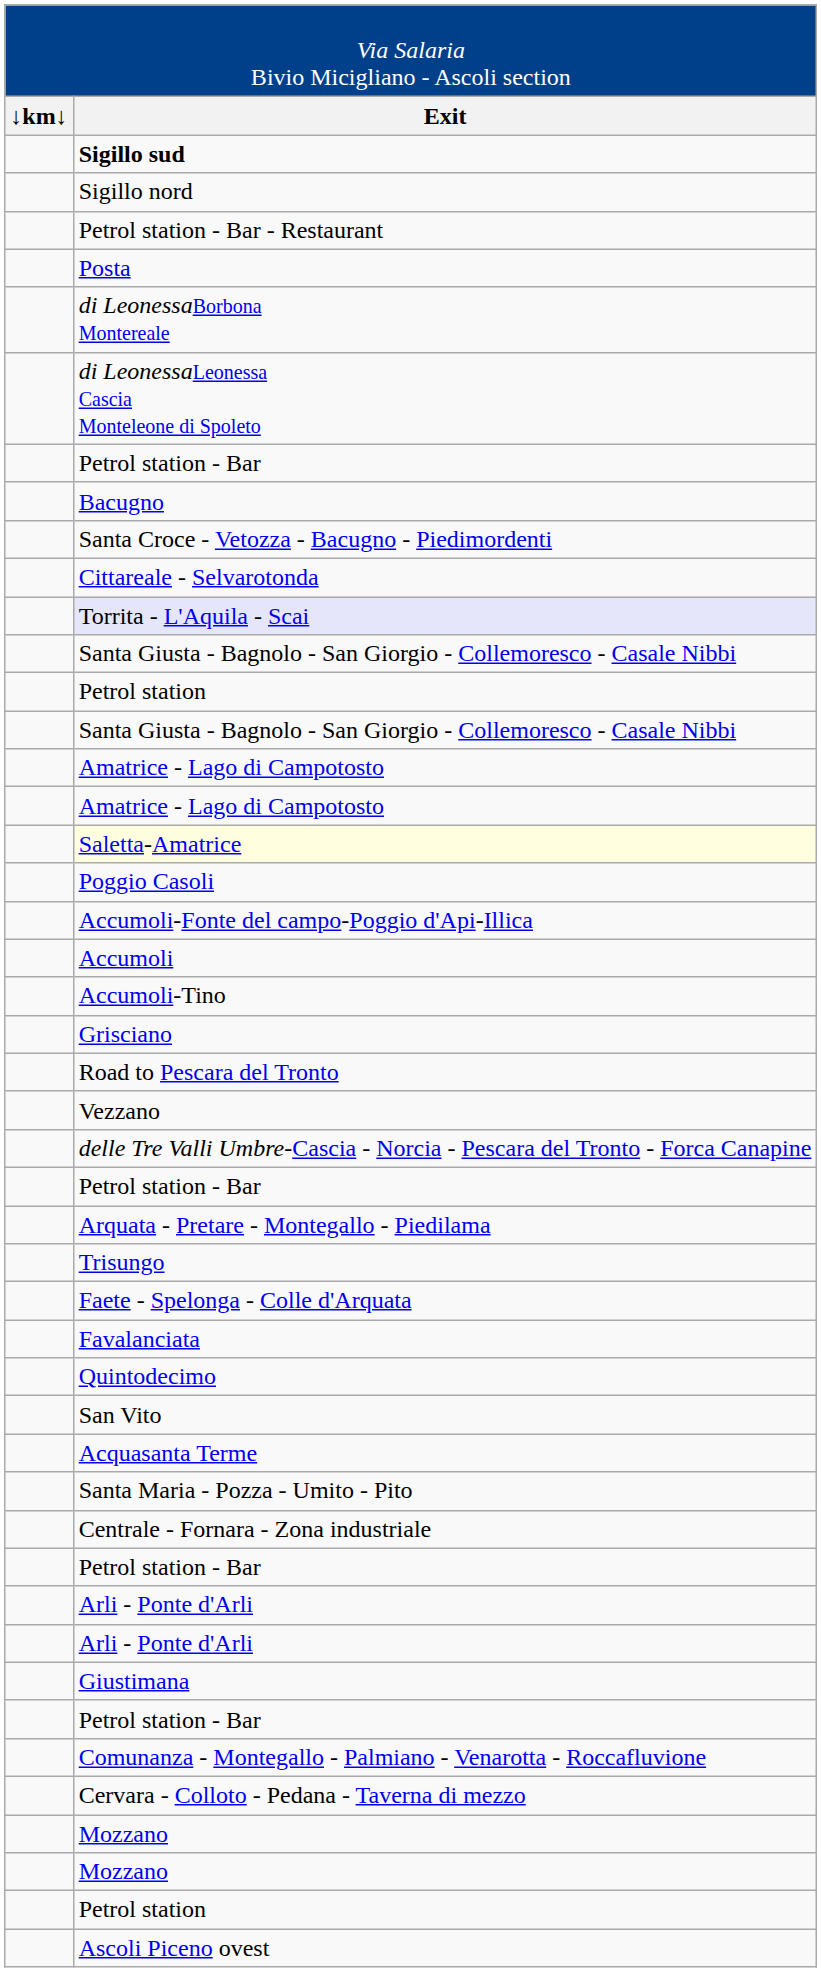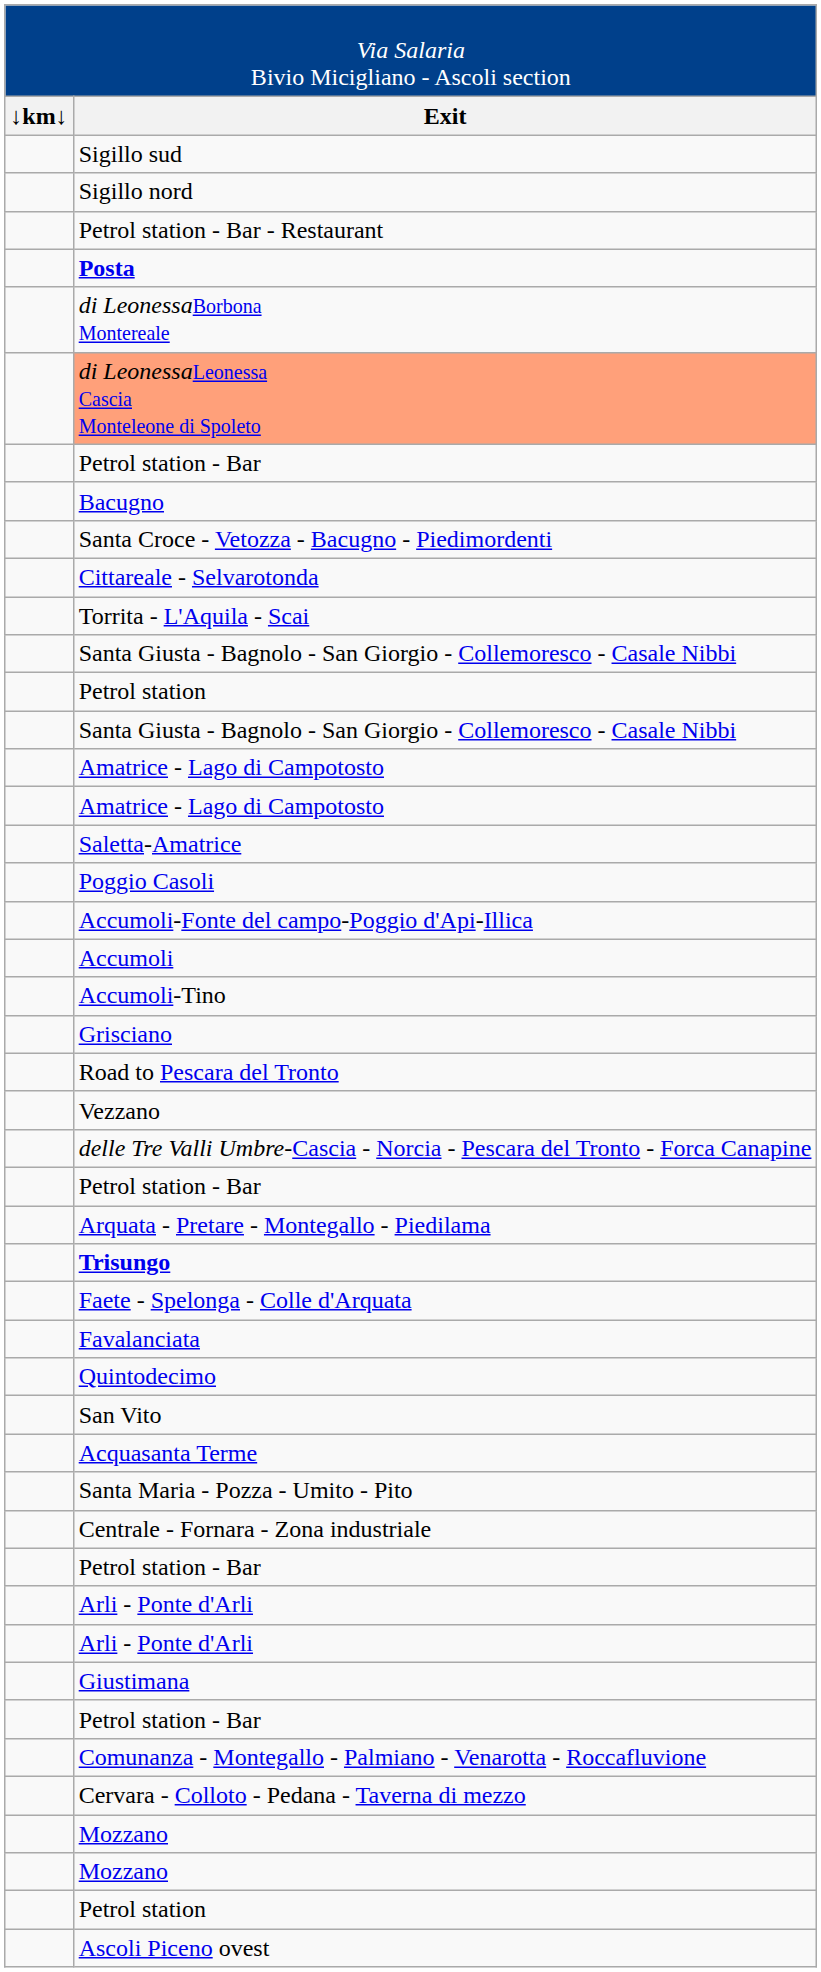(132, 153) bold -> (130, 153) normal
(105, 267) normal -> (107, 267) bold
(173, 397) no background -> (173, 397) lightsalmon background
(194, 615) lavender background -> (194, 615) no background
(160, 843) lightyellow background -> (160, 843) no background
(122, 1262) normal -> (124, 1262) bold
